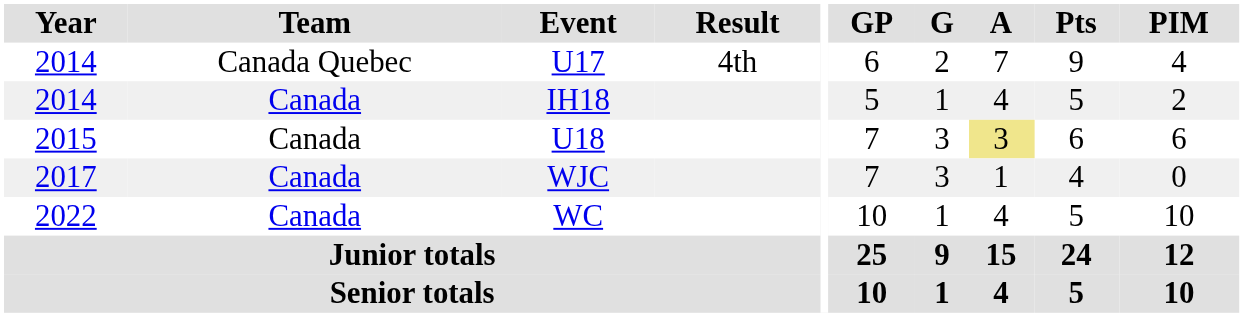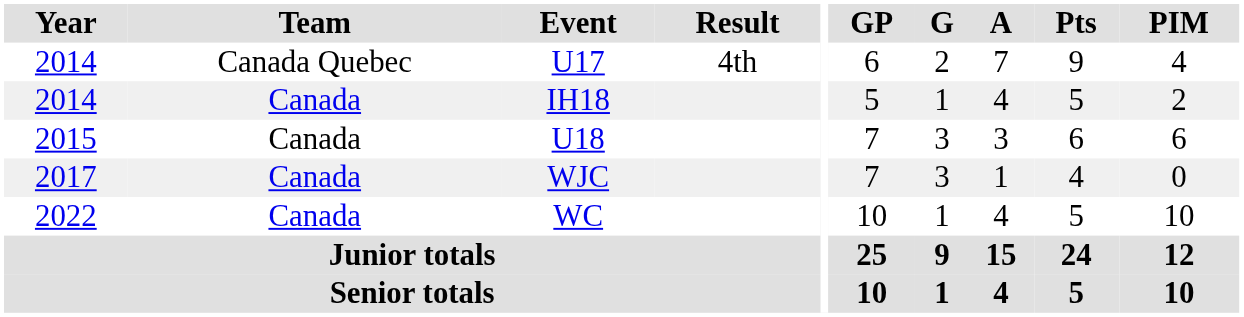(1001, 138) khaki background -> (1001, 138) no background
